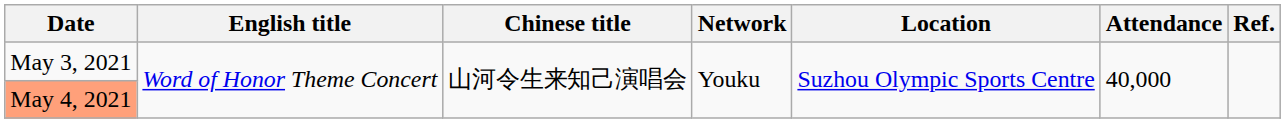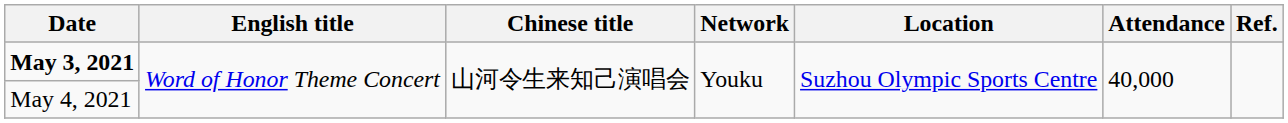(71, 61) normal -> (72, 61) bold
(71, 99) lightsalmon background -> (71, 99) no background
